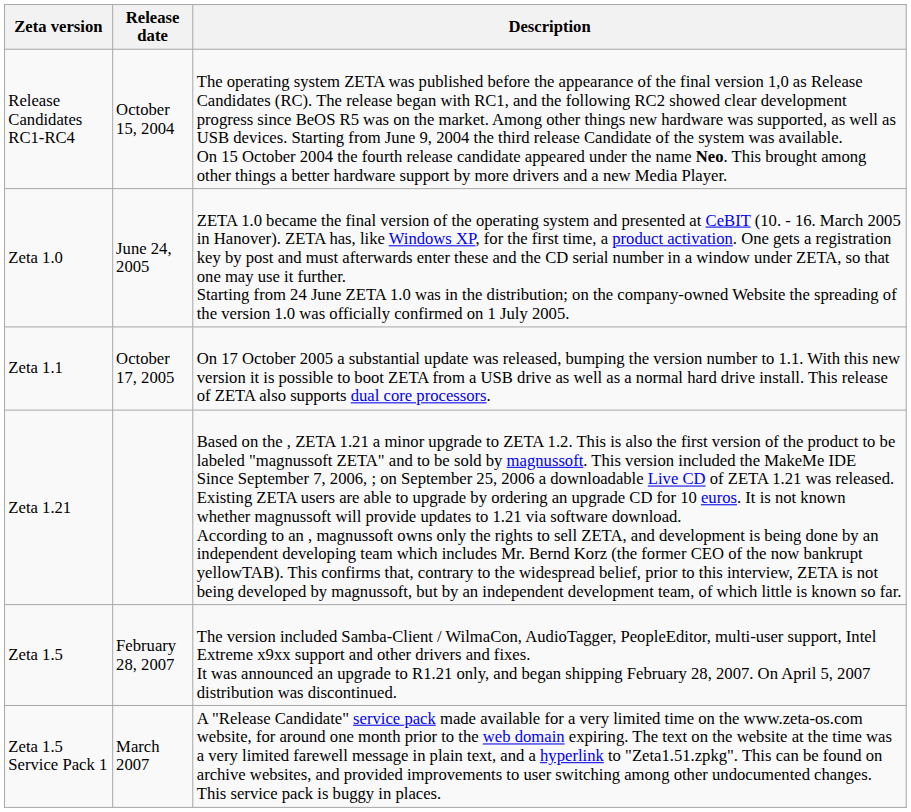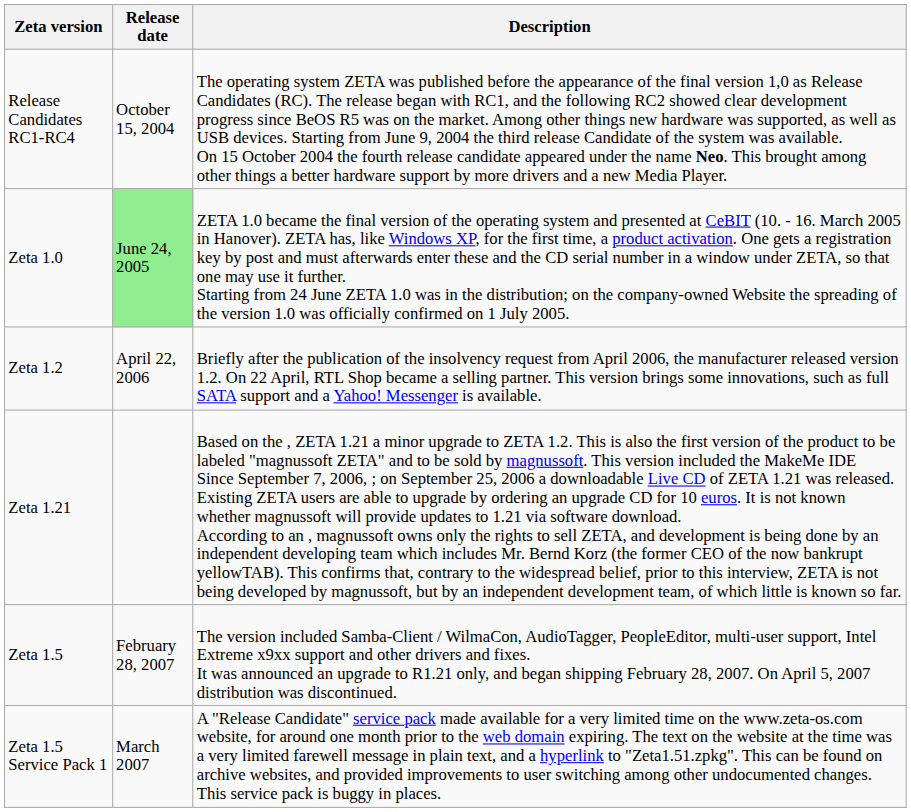(144, 257) no background -> (144, 257) lightgreen background
- row: (36, 368)
+ row: (36, 368)
